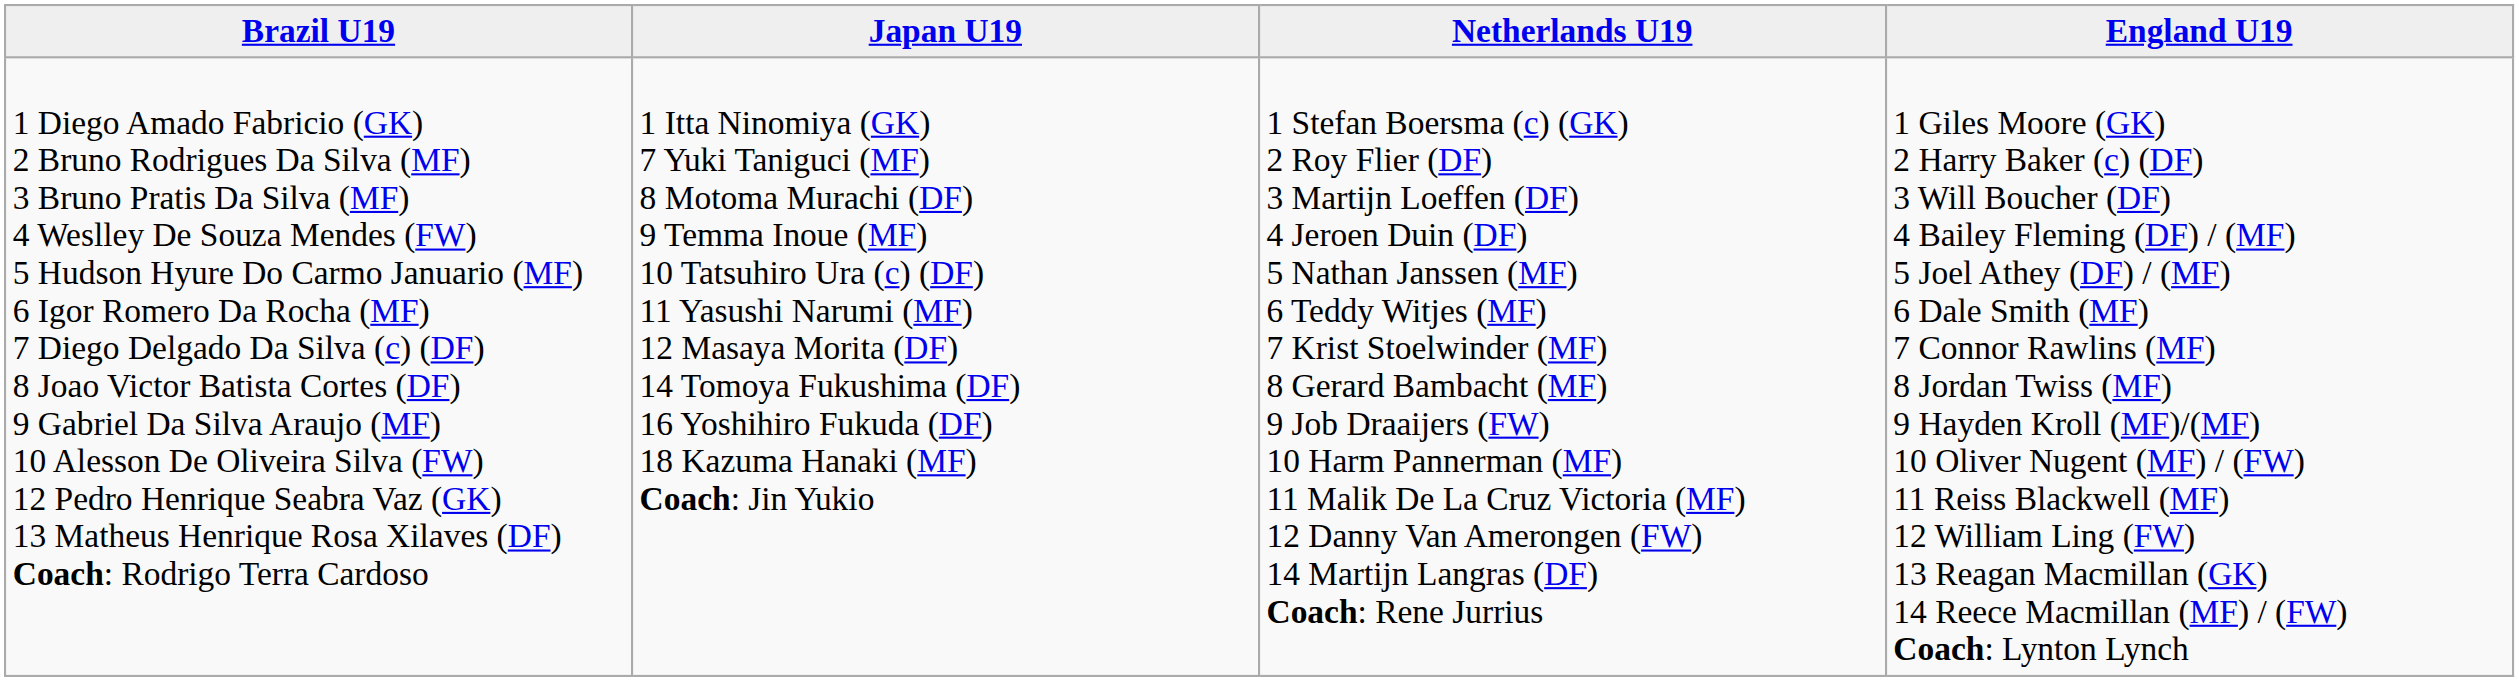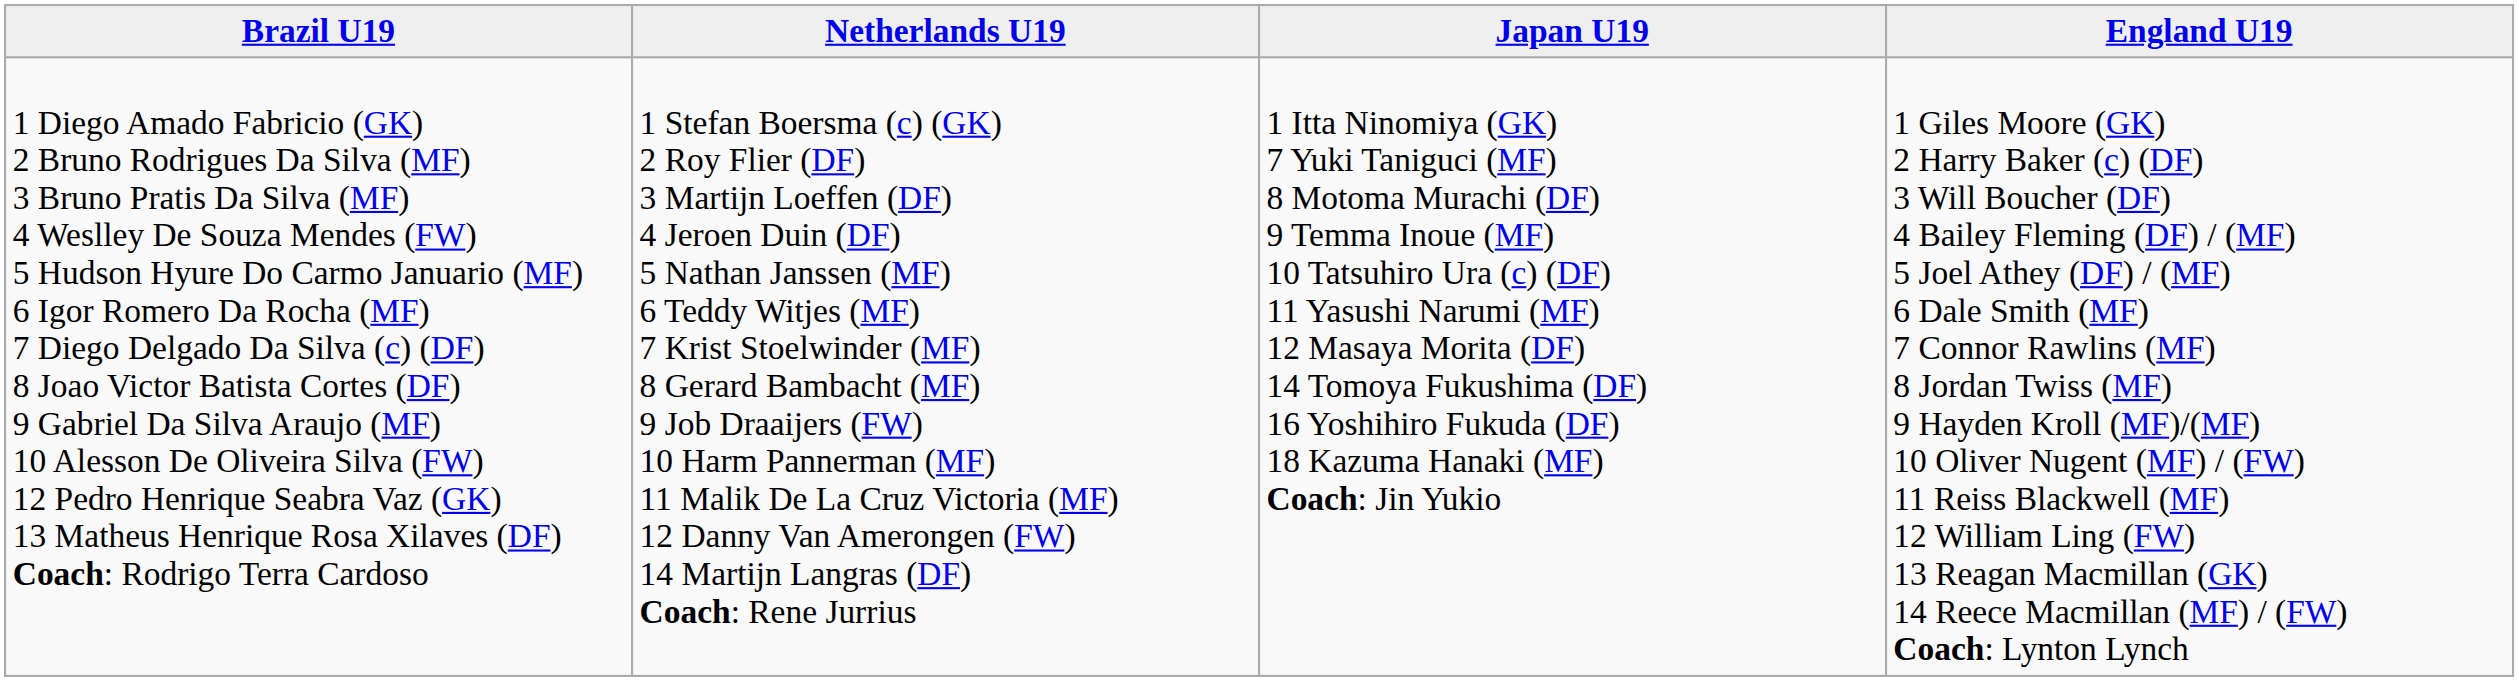columns swapped: (1572, 31) <-> (945, 31)
